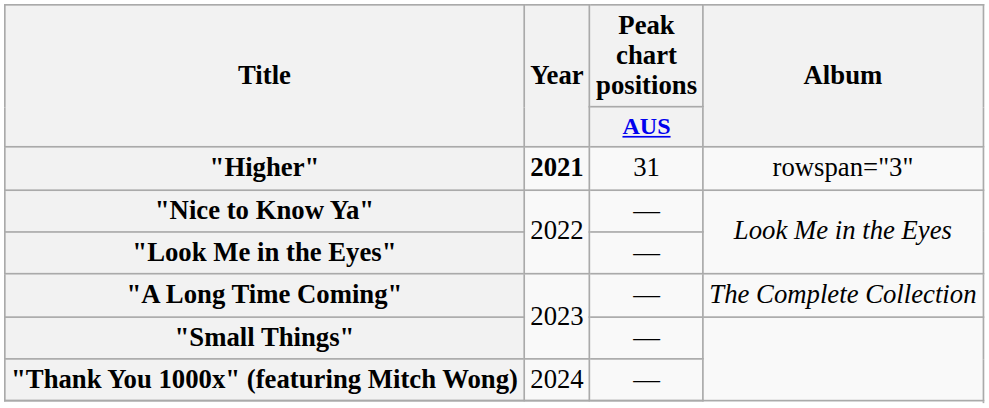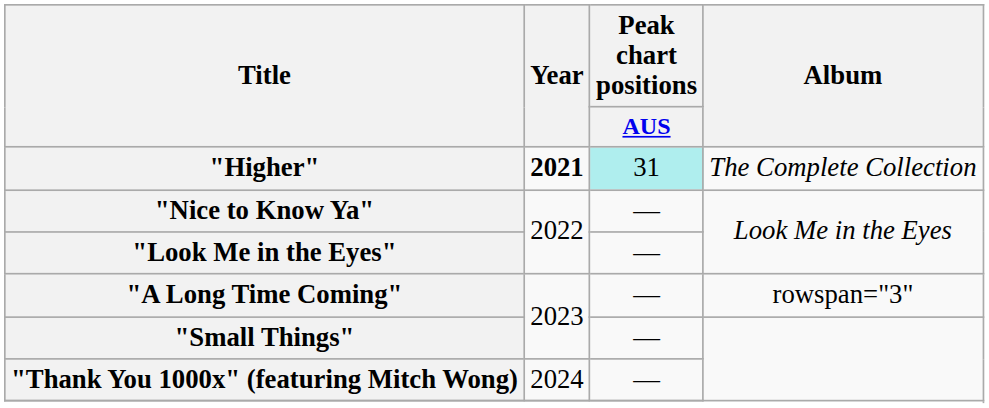(647, 167) no background -> (647, 167) paleturquoise background
(843, 167) rowspan="3" -> (843, 167) The Complete Collection
(843, 294) The Complete Collection -> (843, 294) rowspan="3"
